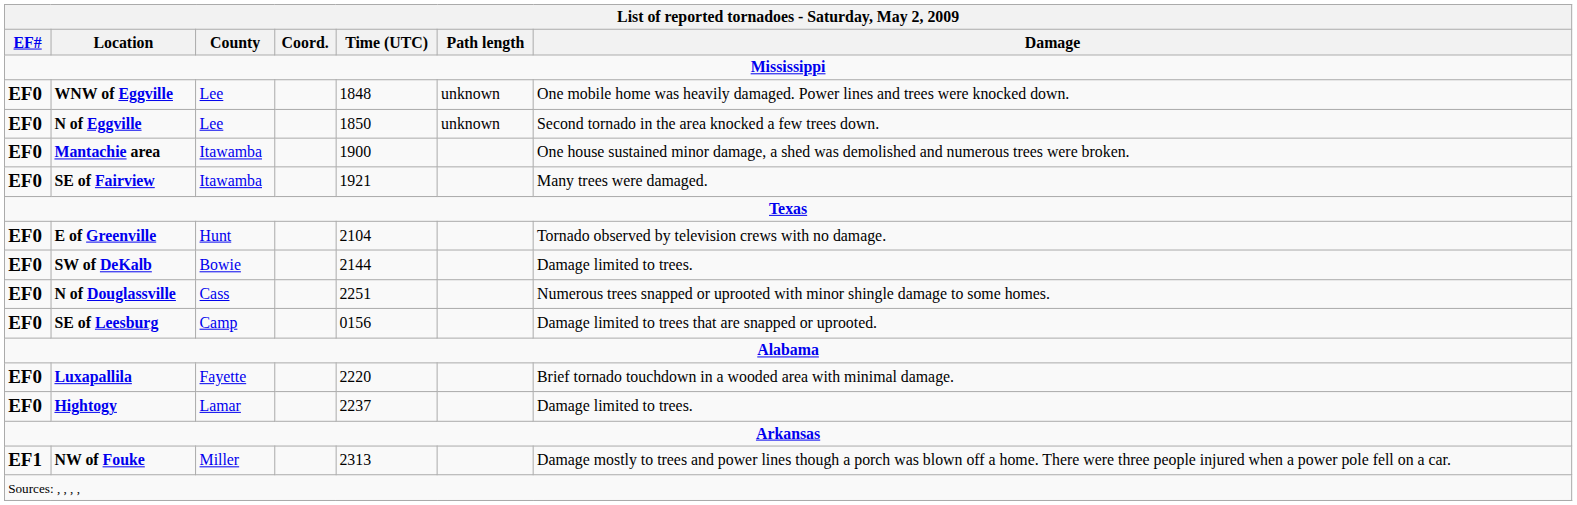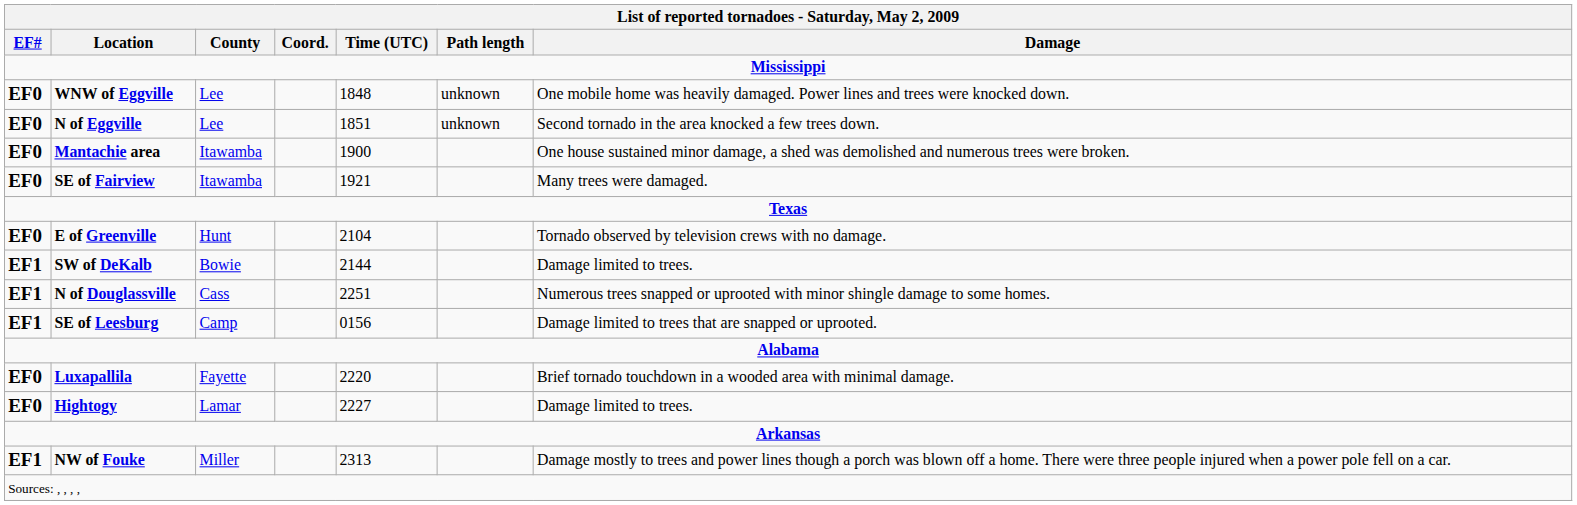(355, 123) 1850 -> (355, 123) 1851
(25, 264) EF0 -> (25, 264) EF1
(25, 294) EF0 -> (25, 294) EF1
(25, 323) EF0 -> (25, 323) EF1
(355, 406) 2237 -> (355, 406) 2227
